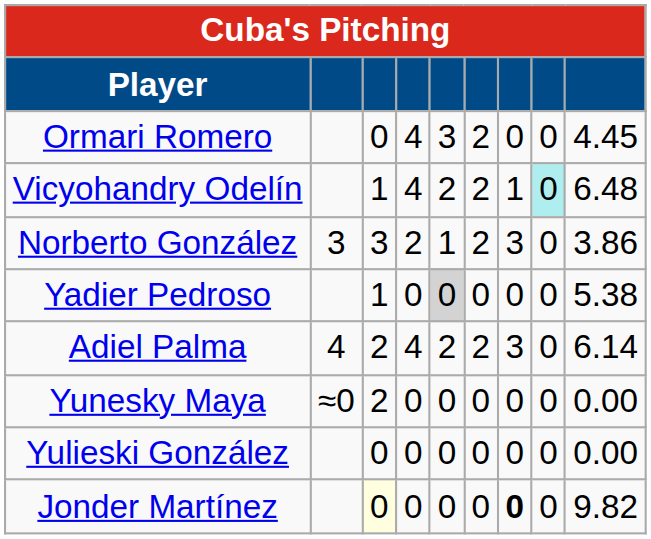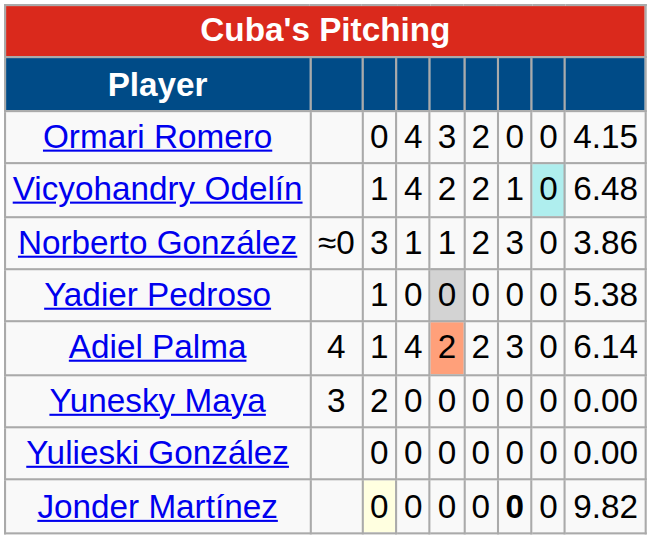(606, 136) 4.45 -> (606, 136) 4.15
(336, 242) 3 -> (336, 242) ≈0
(413, 242) 2 -> (413, 242) 1
(379, 347) 2 -> (379, 347) 1
(447, 347) no background -> (447, 347) lightsalmon background
(336, 400) ≈0 -> (336, 400) 3
